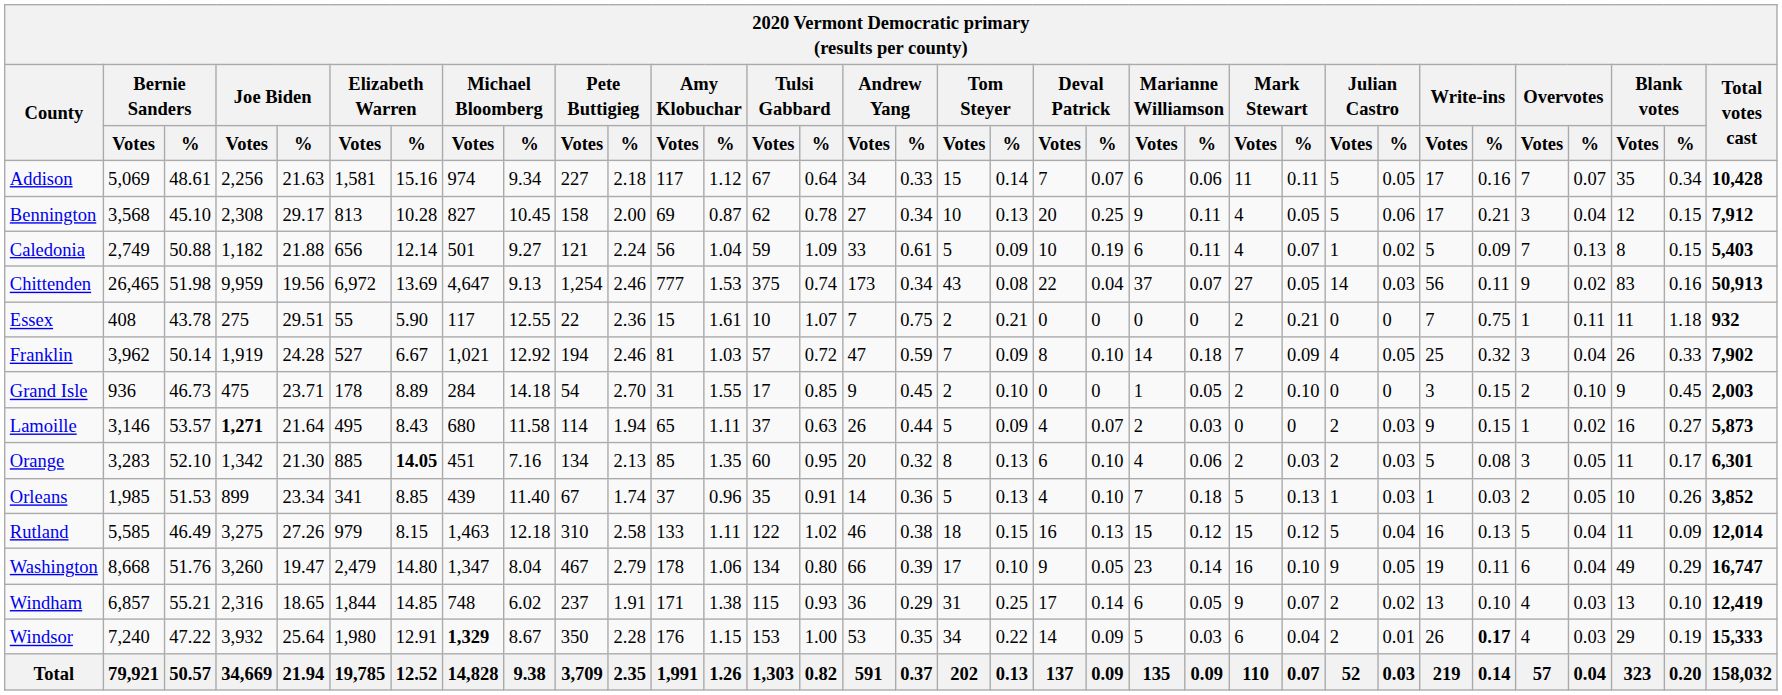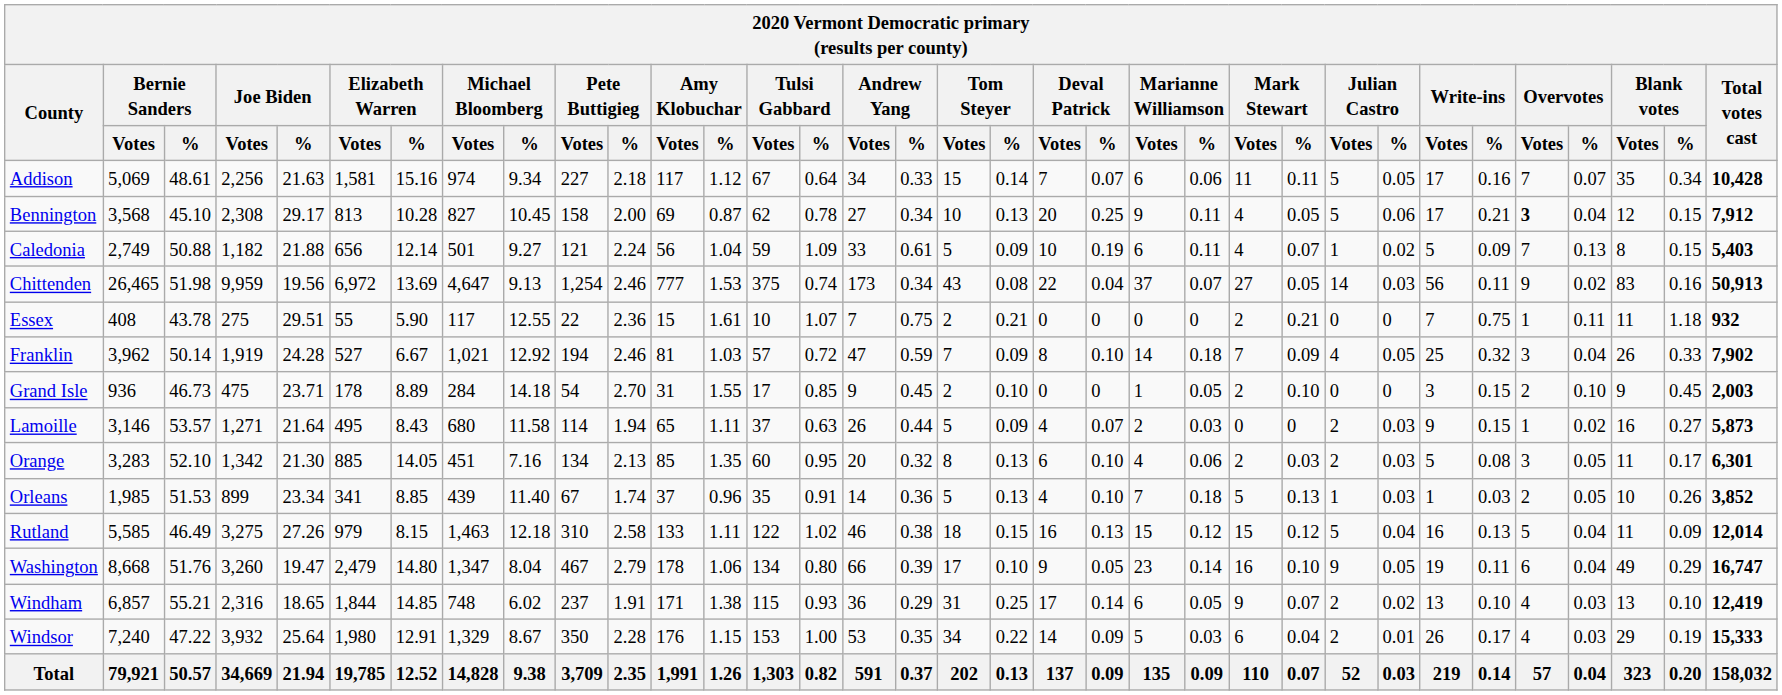(1525, 214) normal -> (1525, 213) bold
(242, 424) bold -> (242, 426) normal
(416, 460) bold -> (416, 461) normal
(468, 636) bold -> (468, 637) normal
(1494, 636) bold -> (1494, 637) normal
